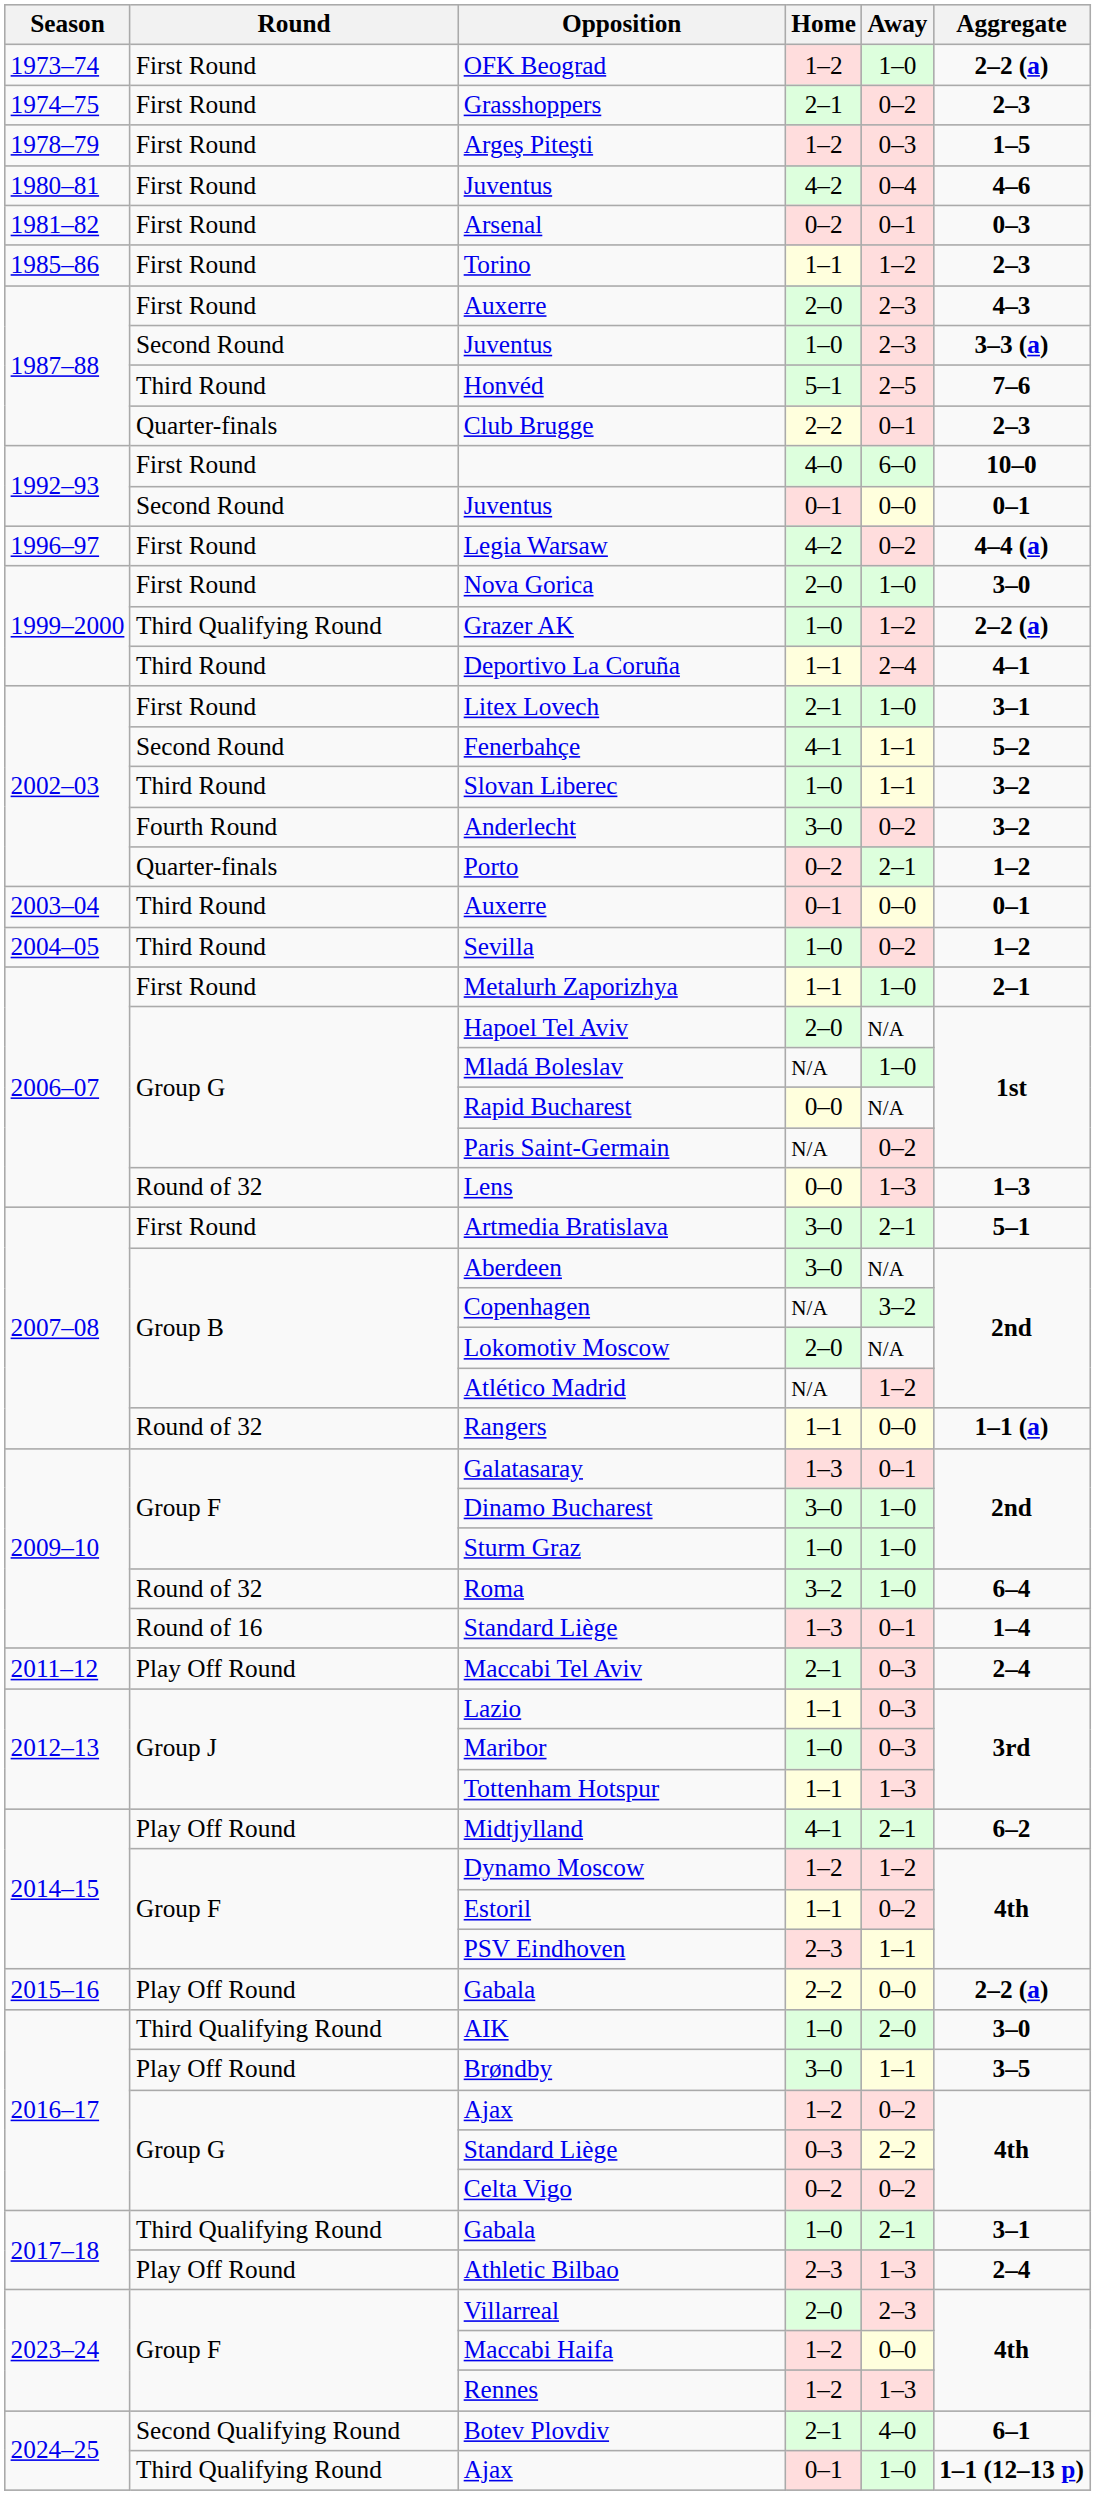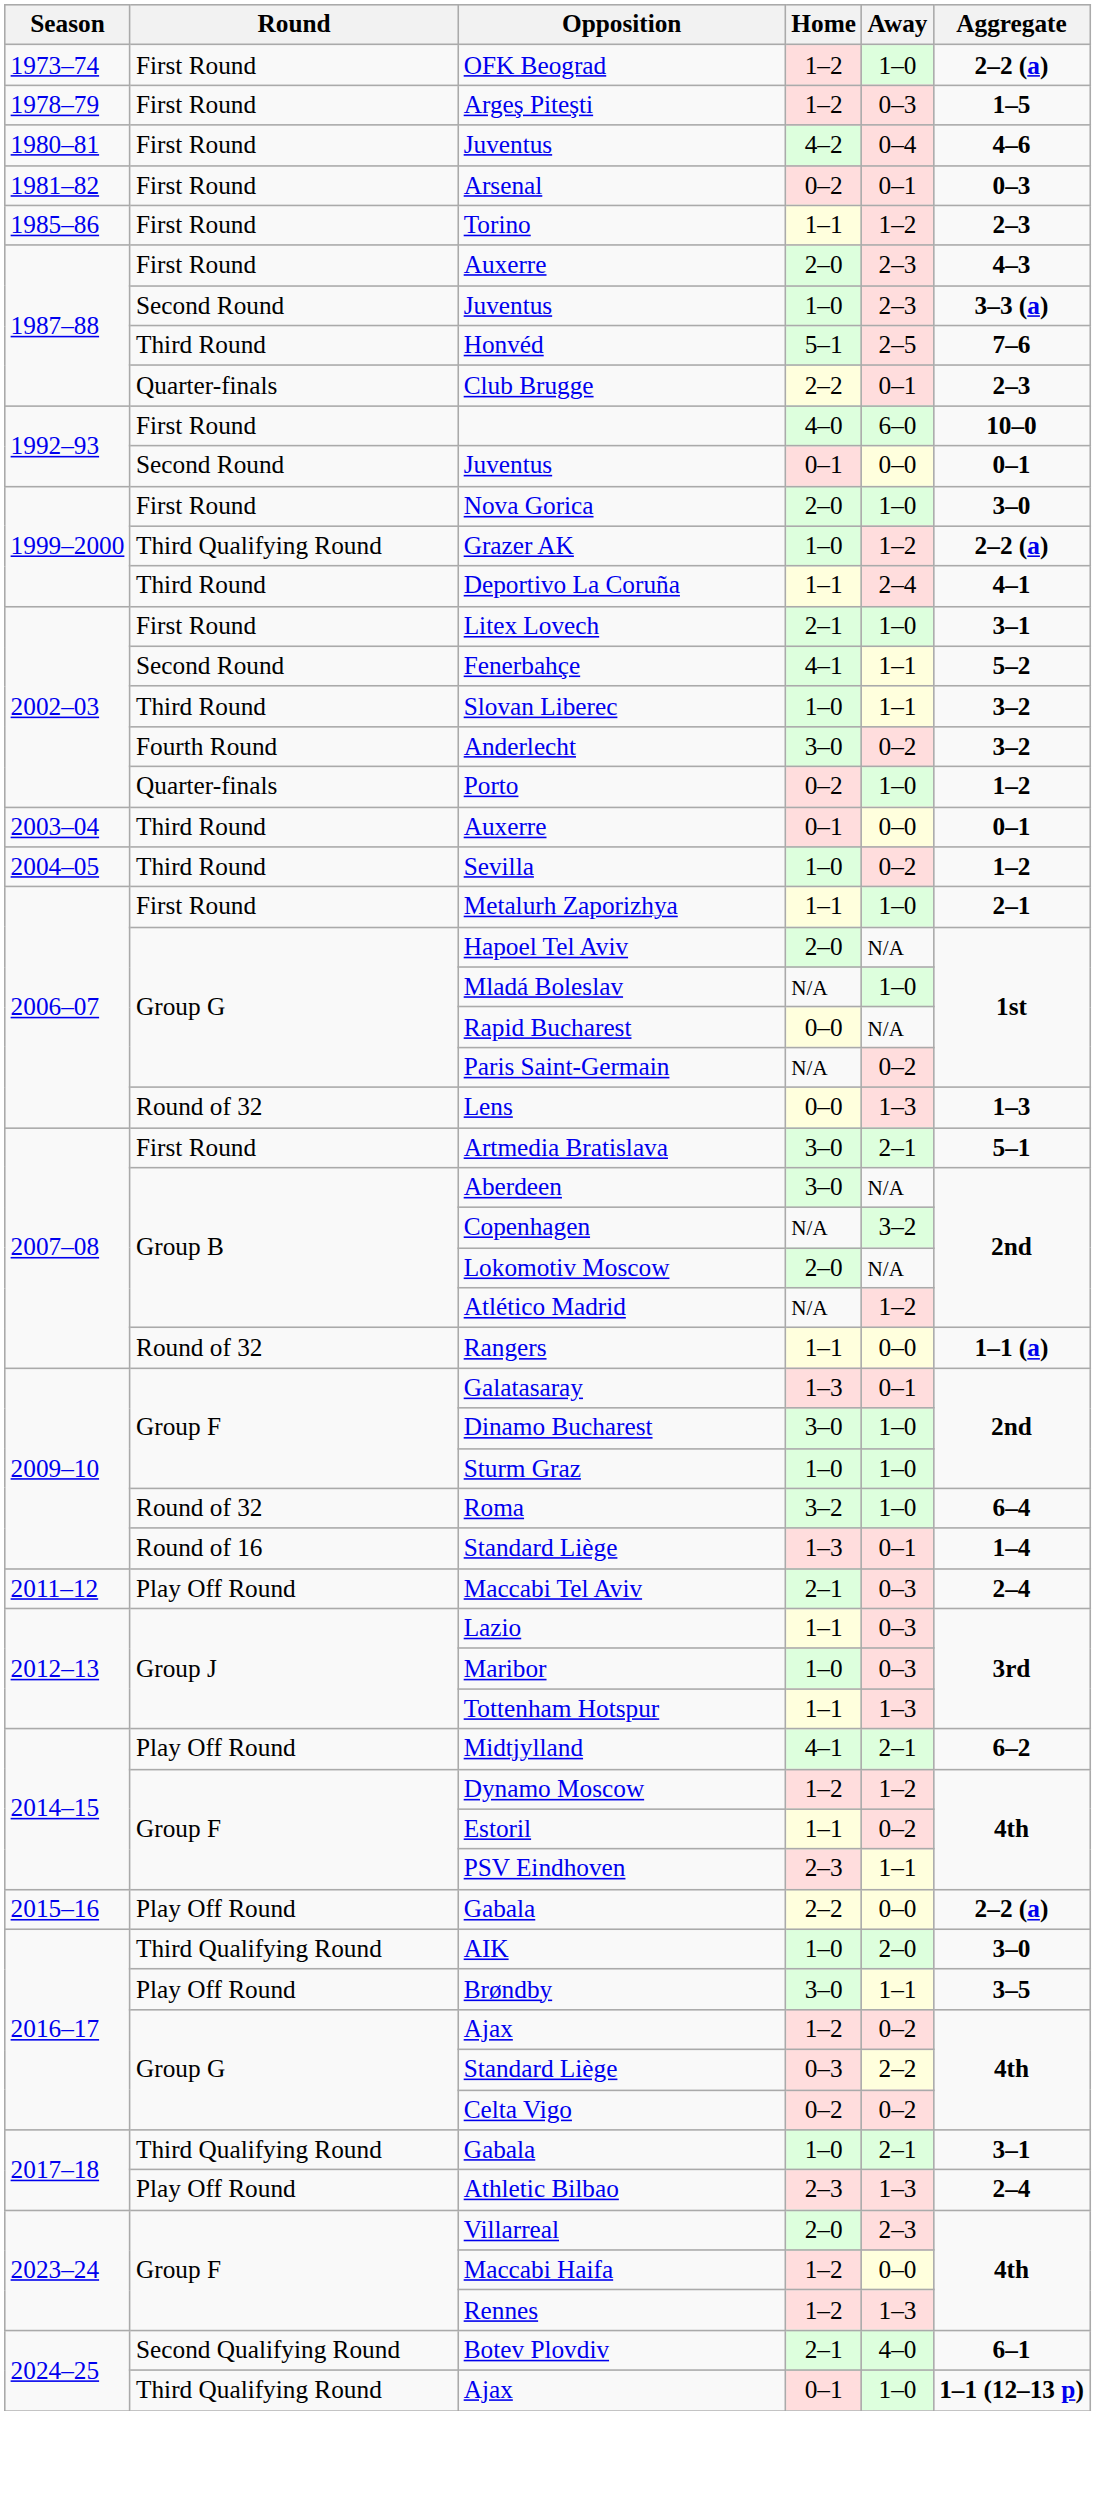- row: (55, 104)
- row: (55, 545)
(898, 866) 2–1 -> (898, 786) 1–0
